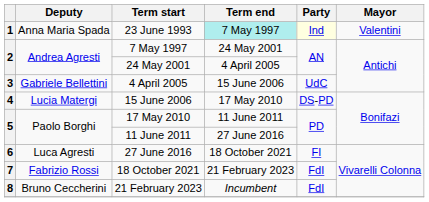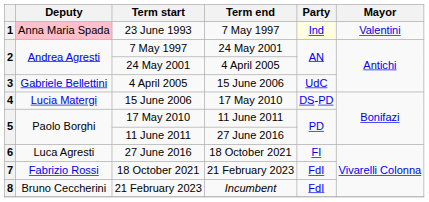(64, 30) no background -> (64, 30) pink background
(250, 30) paleturquoise background -> (250, 30) no background
